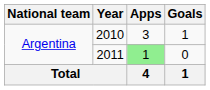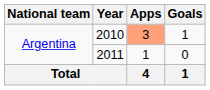(146, 34) no background -> (146, 34) lightsalmon background
(146, 54) lightgreen background -> (146, 54) no background
